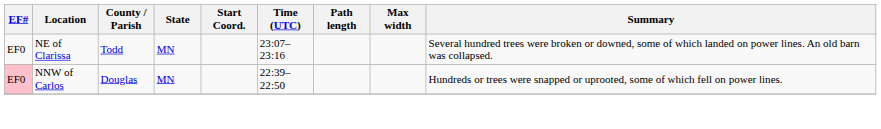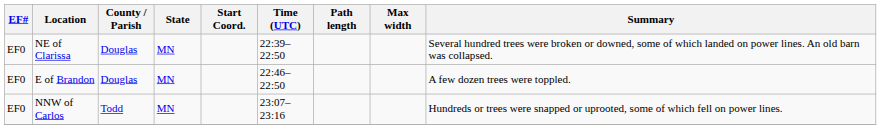(112, 49) Todd -> (119, 49) Douglas
(275, 49) 23:07–23:16 -> (275, 49) 22:39–22:50
+ row: (65, 79)
(16, 79) pink background -> (16, 109) no background
(119, 79) Douglas -> (112, 109) Todd
(275, 79) 22:39–22:50 -> (275, 109) 23:07–23:16
